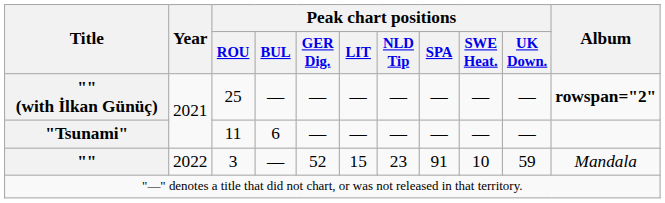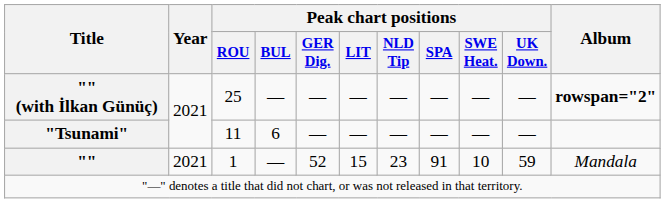(190, 161) 2022 -> (190, 161) 2021
(233, 161) 3 -> (233, 161) 1
